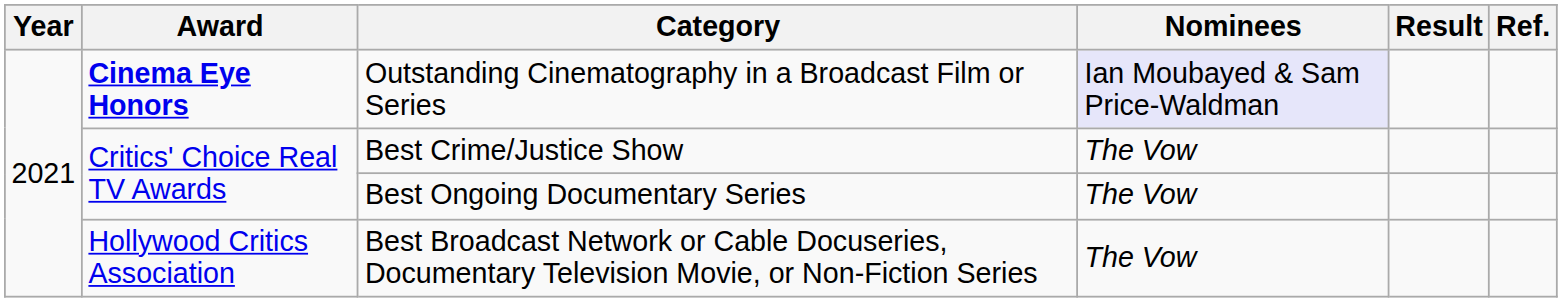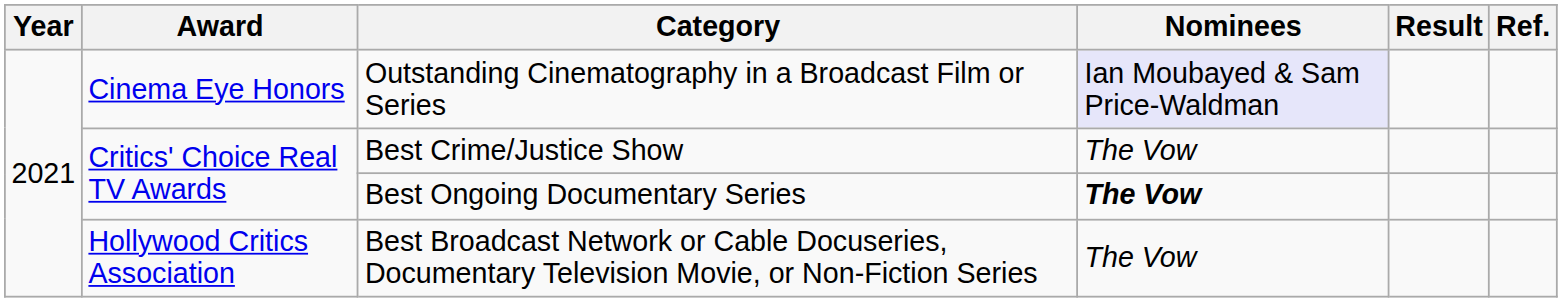(170, 88) bold -> (217, 88) normal
(1140, 195) normal -> (1143, 195) bold
